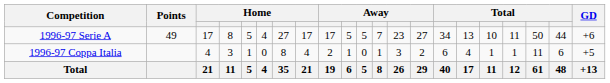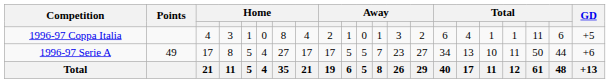rows swapped: (75, 35) <-> (75, 52)
